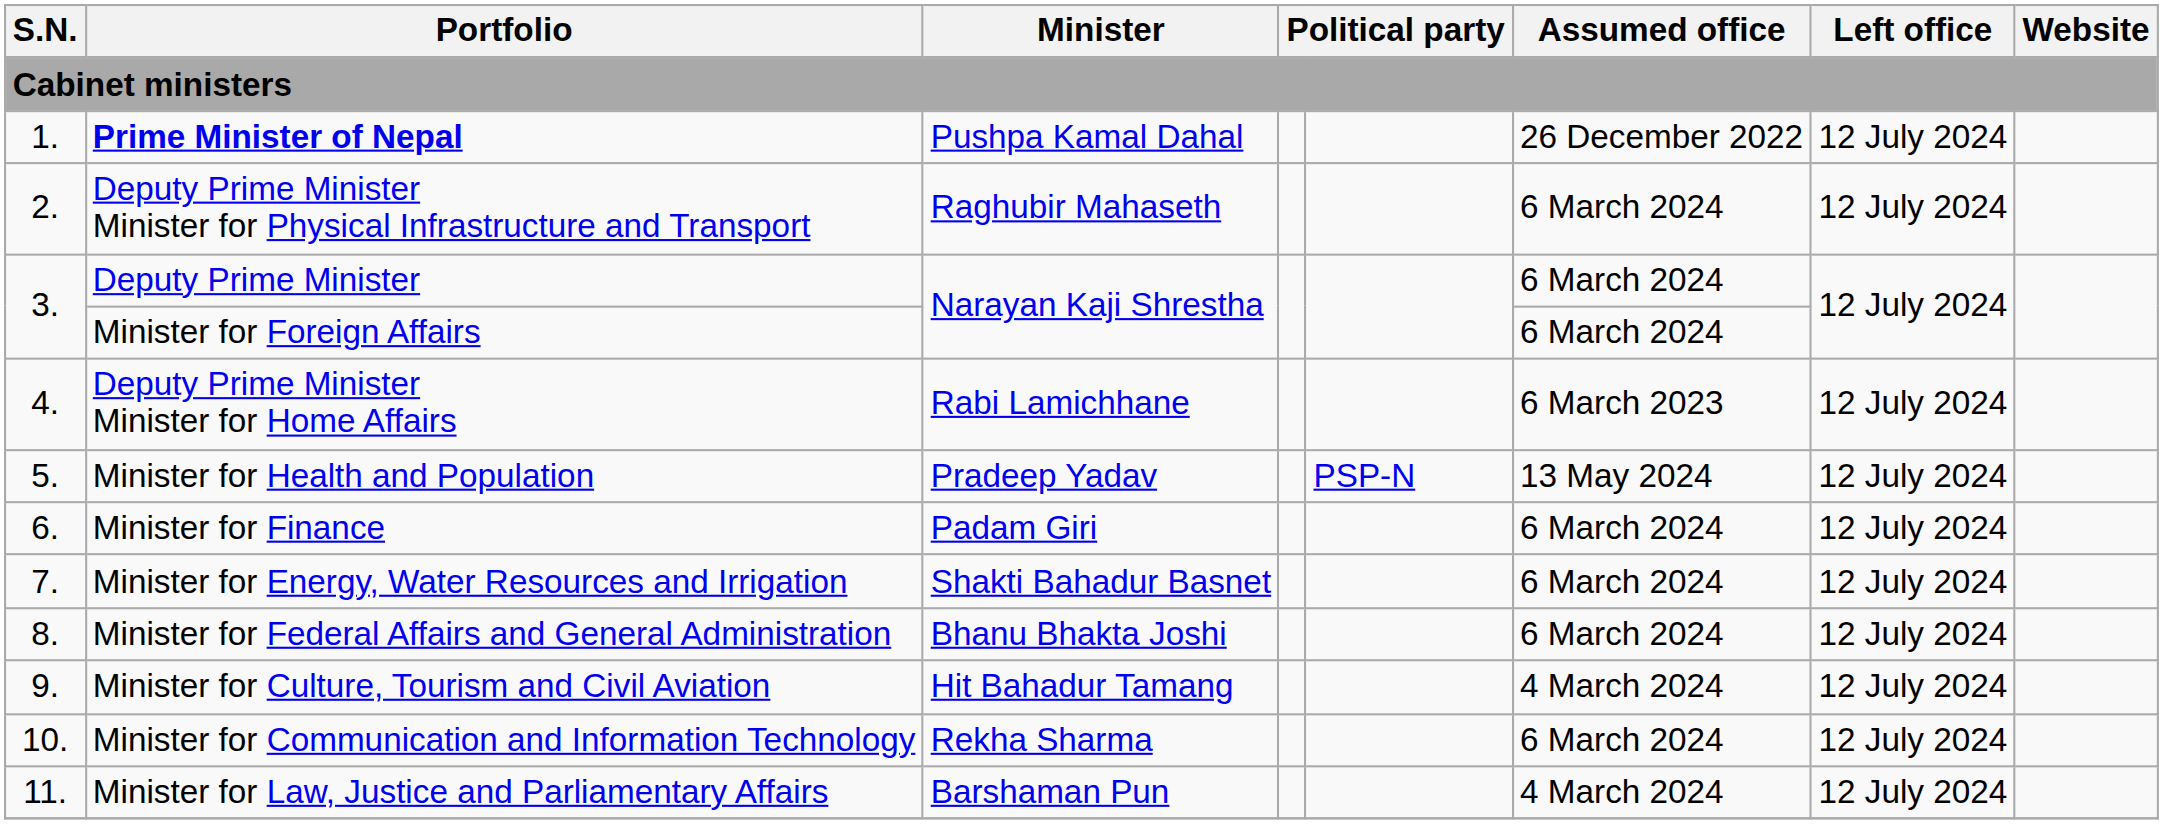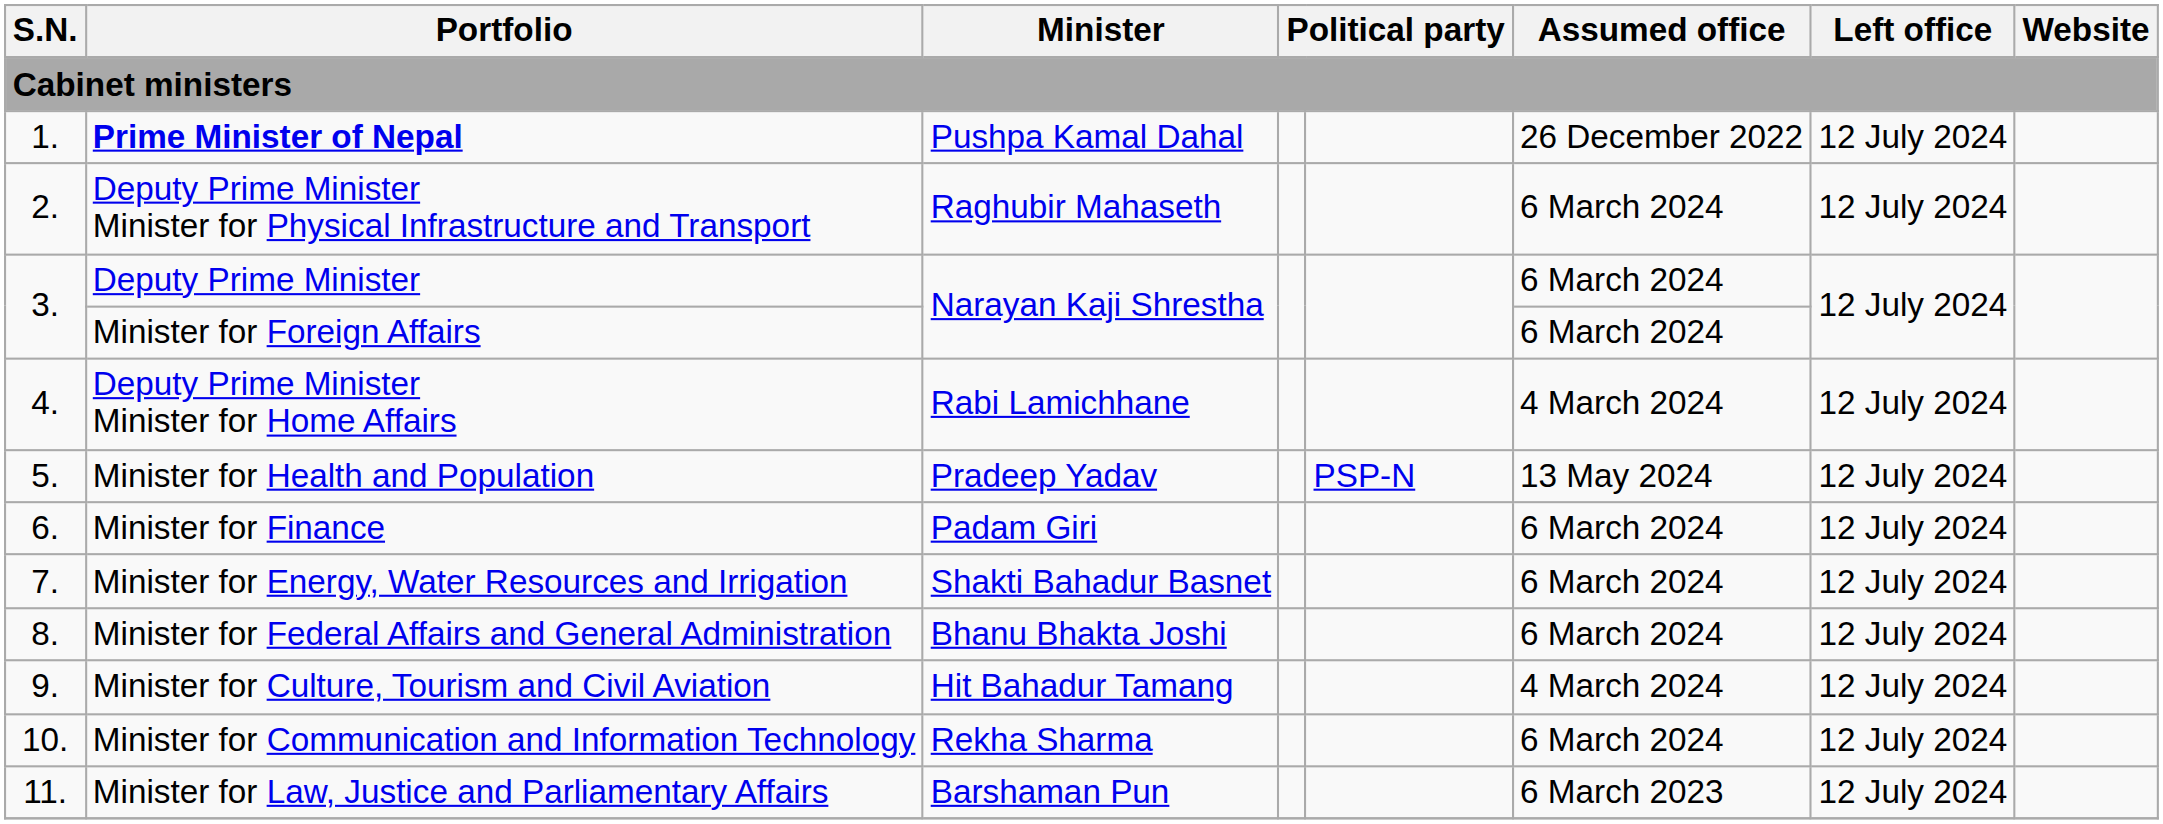(1622, 403) 6 March 2023 -> (1622, 403) 4 March 2024
(1622, 791) 4 March 2024 -> (1622, 791) 6 March 2023
